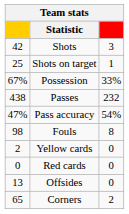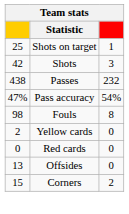rows swapped: (64, 47) <-> (64, 64)
- row: (64, 81)
(18, 200) 65 -> (18, 183) 15
